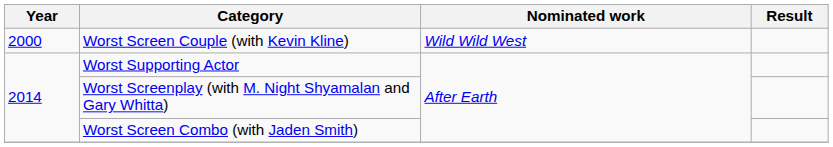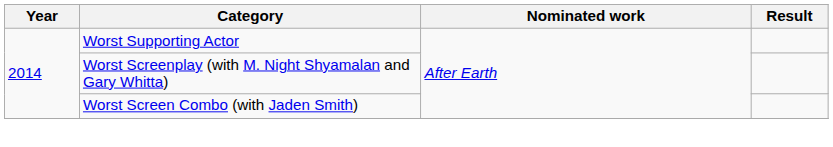- row: (216, 40)
